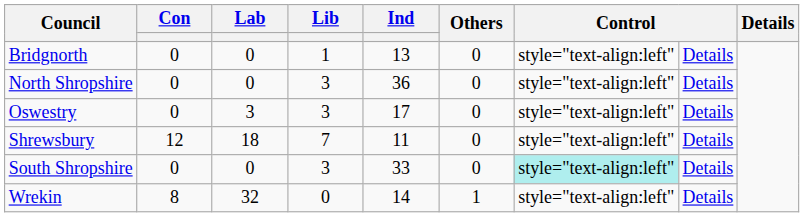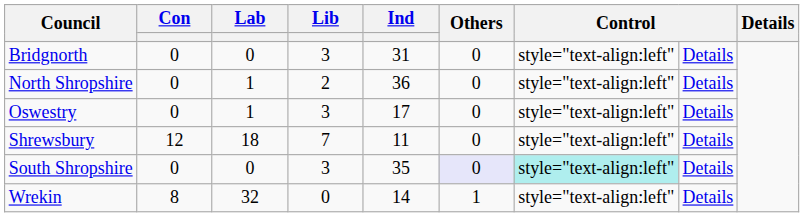(325, 55) 1 -> (325, 55) 3
(401, 55) 13 -> (401, 55) 31
(250, 83) 0 -> (250, 83) 1
(325, 83) 3 -> (325, 83) 2
(250, 112) 3 -> (250, 112) 1
(401, 169) 33 -> (401, 169) 35
(476, 169) no background -> (476, 169) lavender background
